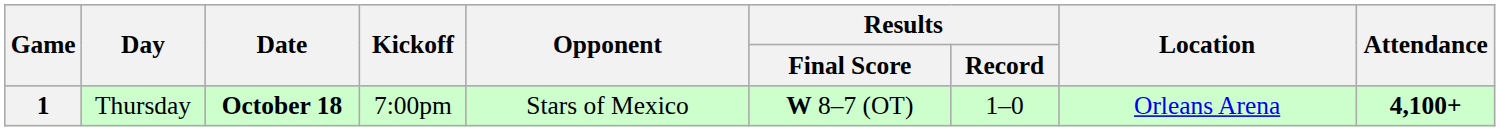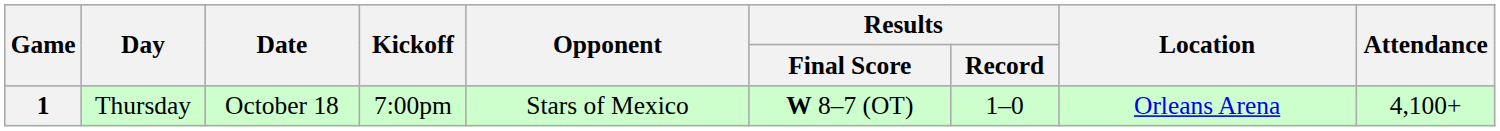(282, 105) bold -> (282, 105) normal
(1426, 105) bold -> (1426, 105) normal
